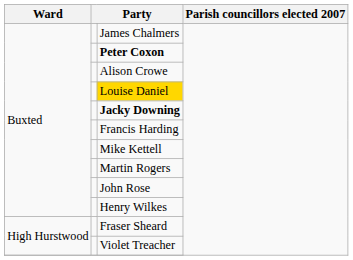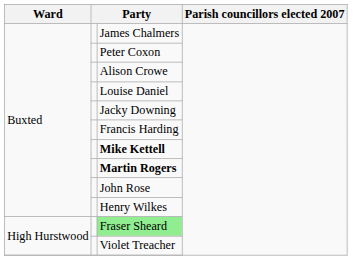(132, 52) bold -> (130, 52) normal
(134, 91) gold background -> (134, 91) no background
(140, 110) bold -> (138, 110) normal
(131, 149) normal -> (132, 149) bold
(135, 168) normal -> (138, 168) bold
(133, 226) no background -> (133, 226) lightgreen background
